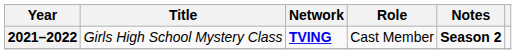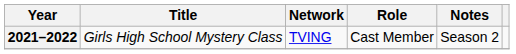(310, 37) bold -> (310, 37) normal
(471, 37) bold -> (470, 37) normal
